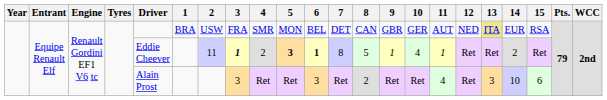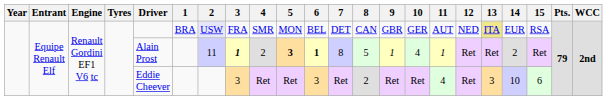(212, 29) no background -> (212, 29) lavender background
(153, 52) Eddie Cheever -> (147, 52) Alain Prost
(147, 81) Alain Prost -> (153, 81) Eddie Cheever
